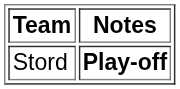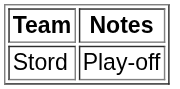(125, 62) bold -> (121, 62) normal
